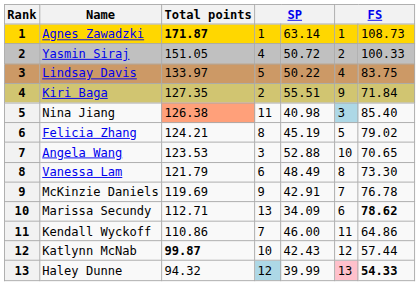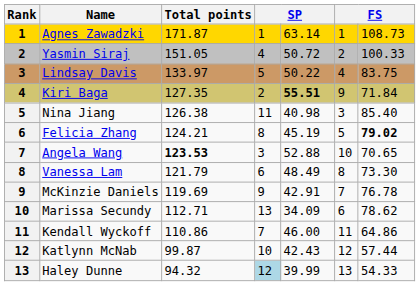(186, 34) bold -> (186, 34) normal
(302, 93) normal -> (302, 93) bold
(186, 113) lightsalmon background -> (186, 113) no background
(341, 113) lightblue background -> (341, 113) no background
(379, 133) normal -> (379, 133) bold
(186, 152) normal -> (186, 152) bold
(379, 211) bold -> (379, 211) normal
(183, 251) bold -> (183, 251) normal
(345, 270) pink background -> (345, 270) no background
(379, 270) bold -> (379, 270) normal
